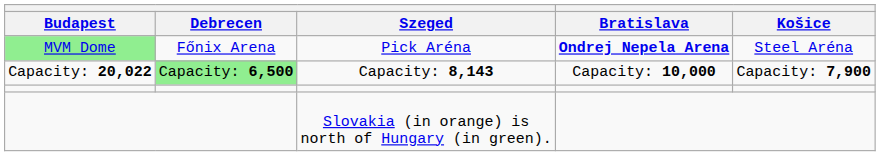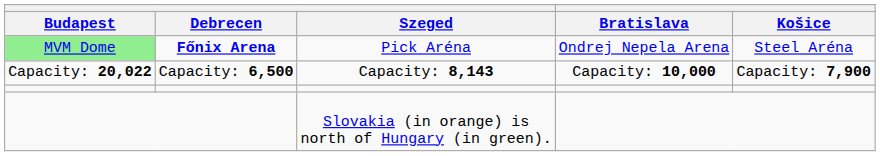(226, 48) normal -> (226, 48) bold
(644, 48) bold -> (644, 48) normal
(226, 73) lightgreen background -> (226, 73) no background
